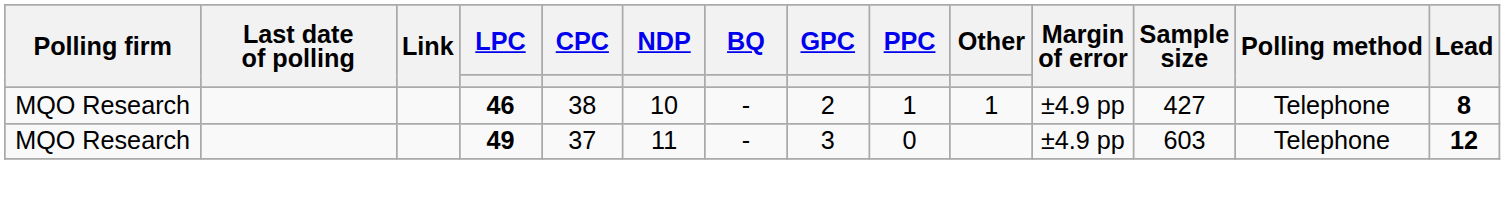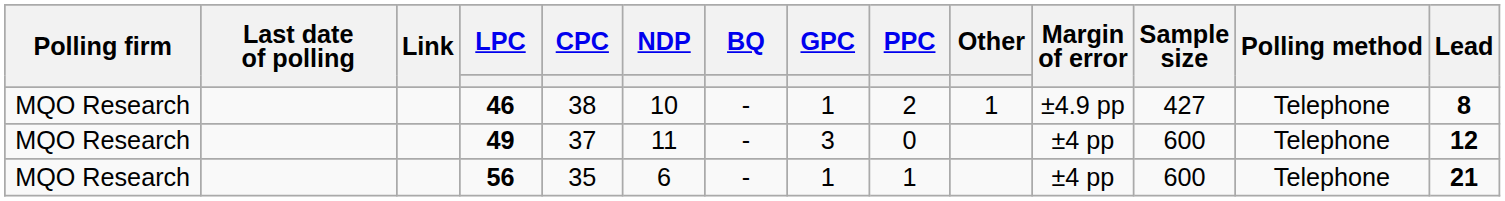(828, 105) 2 -> (828, 105) 1
(910, 105) 1 -> (910, 105) 2
(1083, 142) ±4.9 pp -> (1083, 142) ±4 pp
(1184, 142) 603 -> (1184, 142) 600
+ row: (500, 178)
